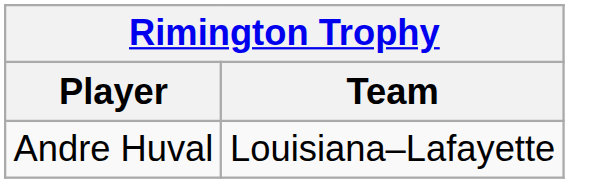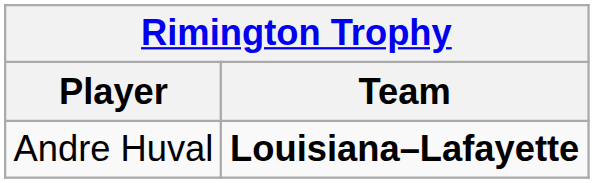(393, 148) normal -> (405, 148) bold
